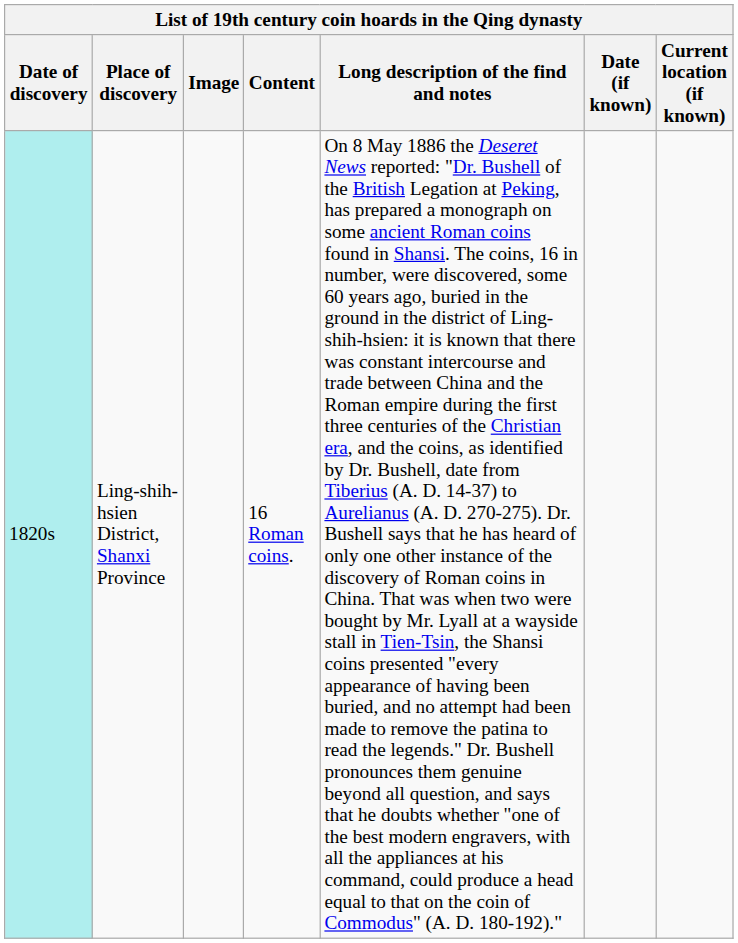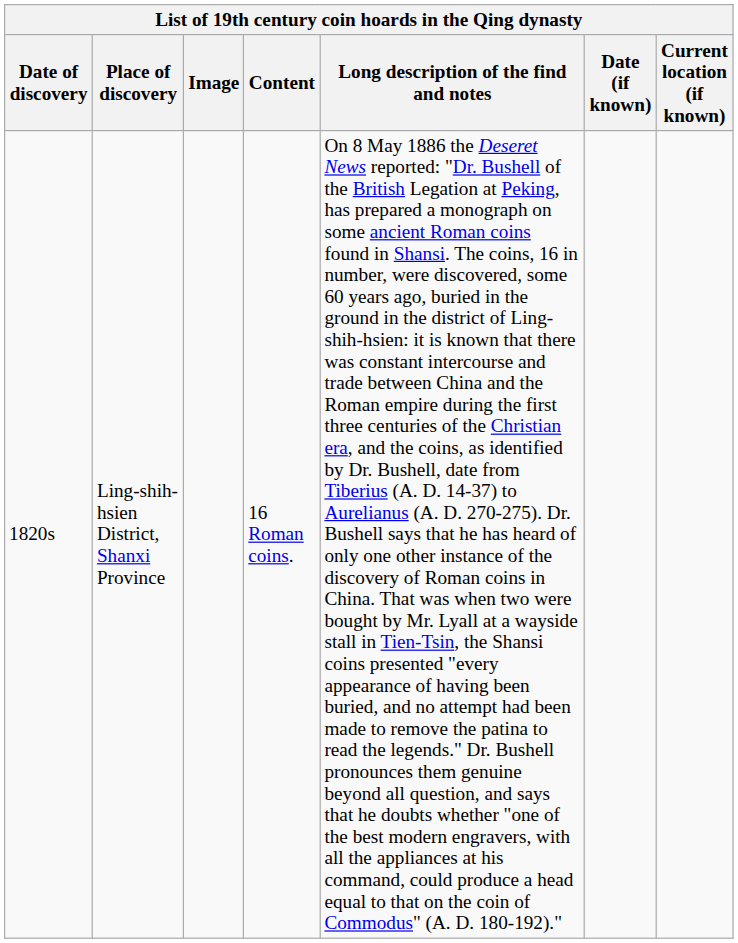(32, 534) paleturquoise background -> (32, 534) no background
